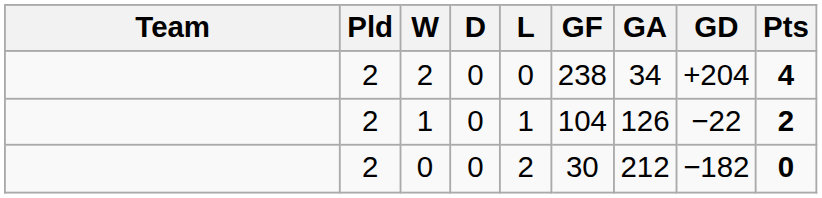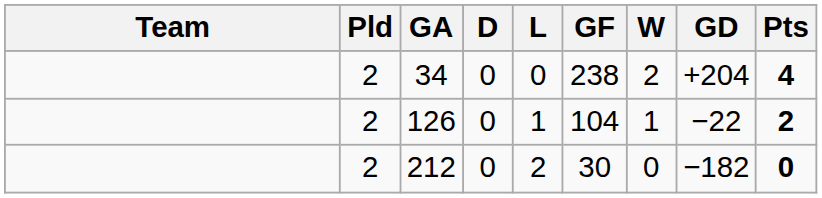columns swapped: (425, 27) <-> (645, 27)
